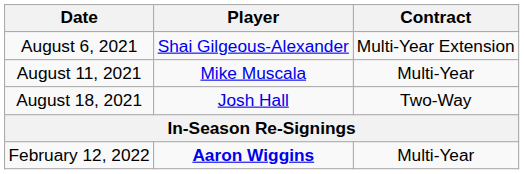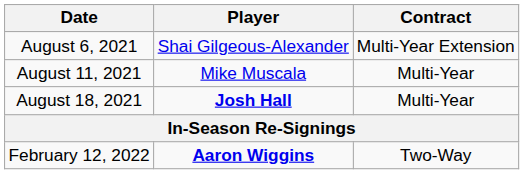(253, 100) normal -> (253, 100) bold
(436, 100) Two-Way -> (436, 100) Multi-Year
(436, 155) Multi-Year -> (436, 155) Two-Way
